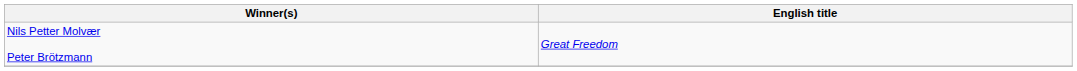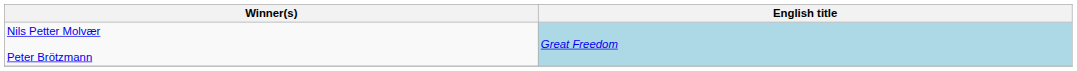(579, 44) no background -> (579, 44) lightblue background
